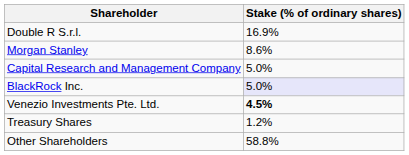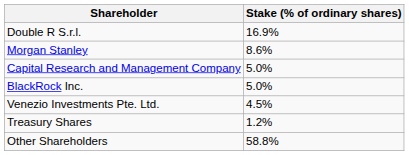(259, 86) lavender background -> (259, 86) no background
(259, 104) bold -> (259, 104) normal
